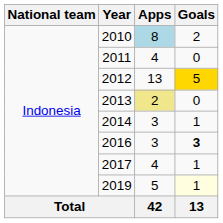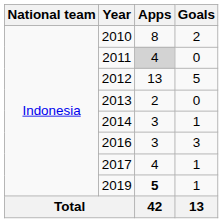(155, 36) lightblue background -> (155, 36) no background
(155, 57) no background -> (155, 57) lightgrey background
(196, 79) gold background -> (196, 79) no background
(155, 100) khaki background -> (155, 100) no background
(196, 143) bold -> (196, 143) normal
(155, 185) normal -> (155, 185) bold
(196, 185) lightyellow background -> (196, 185) no background
